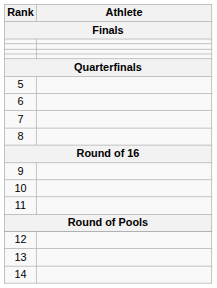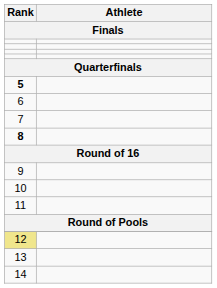(20, 84) normal -> (20, 84) bold
(20, 136) normal -> (20, 136) bold
(20, 240) no background -> (20, 240) khaki background
